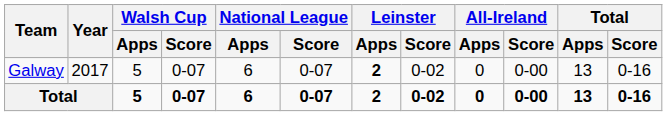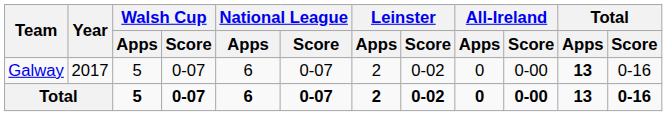(376, 70) bold -> (376, 70) normal
(583, 70) normal -> (583, 70) bold
